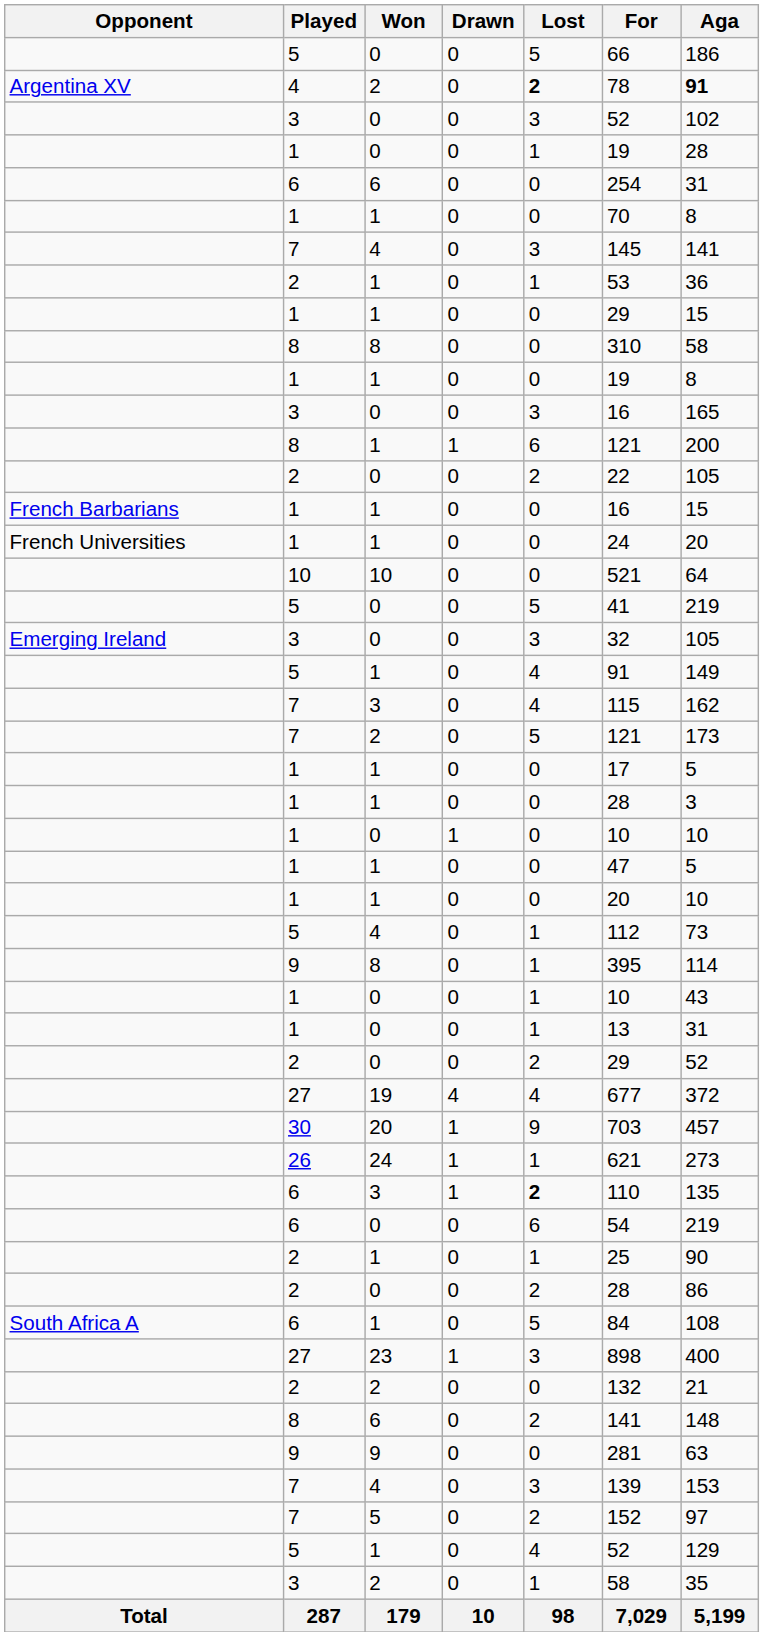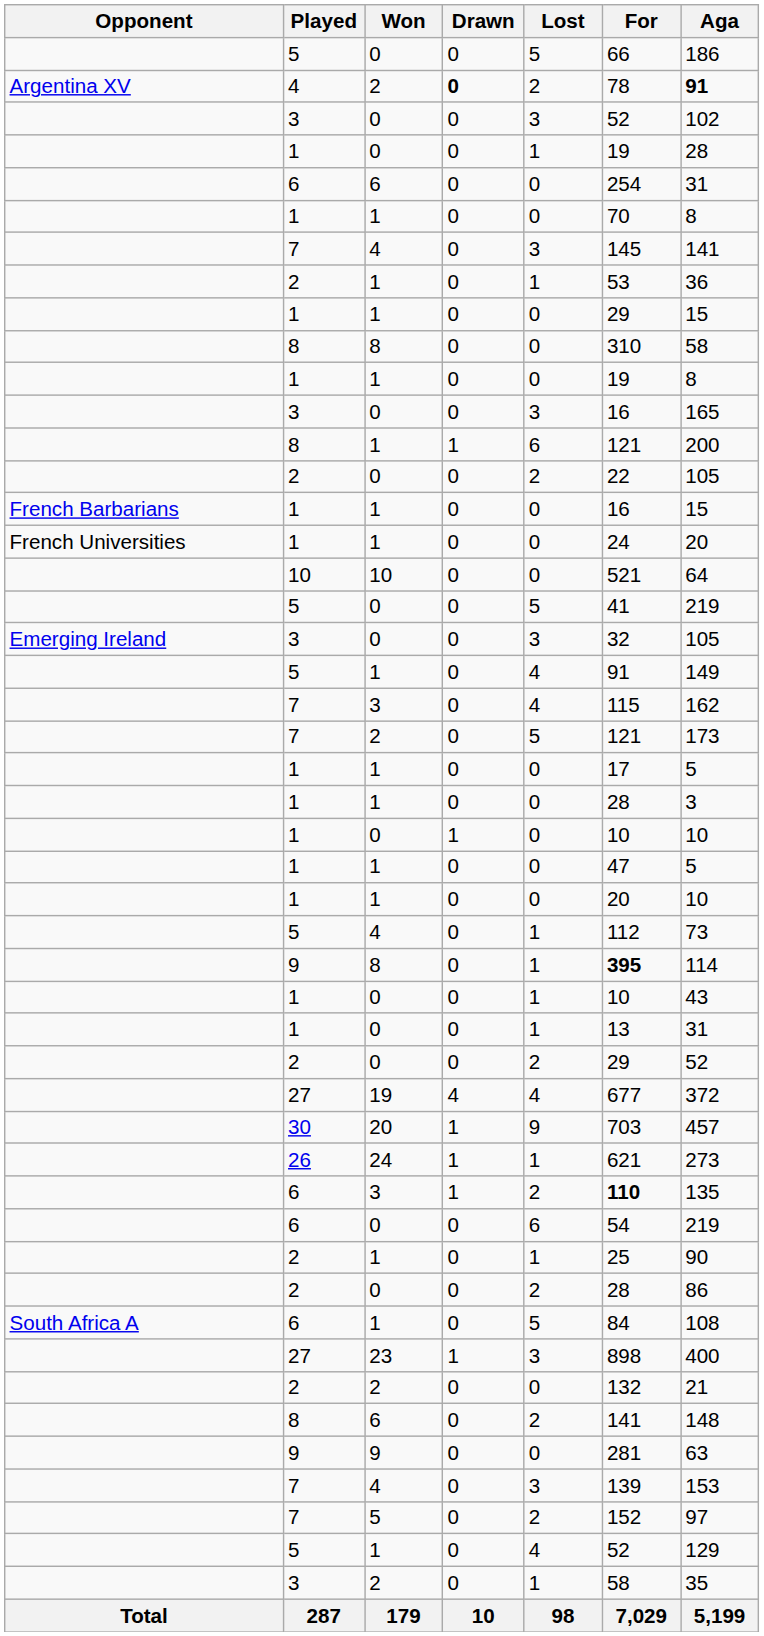(453, 86) normal -> (453, 86) bold
(534, 86) bold -> (534, 86) normal
(624, 965) normal -> (624, 965) bold
(534, 1193) bold -> (534, 1193) normal
(623, 1193) normal -> (624, 1193) bold
